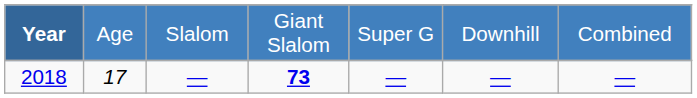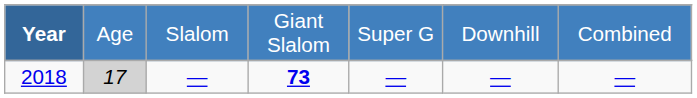(115, 77) no background -> (115, 77) lightgrey background
